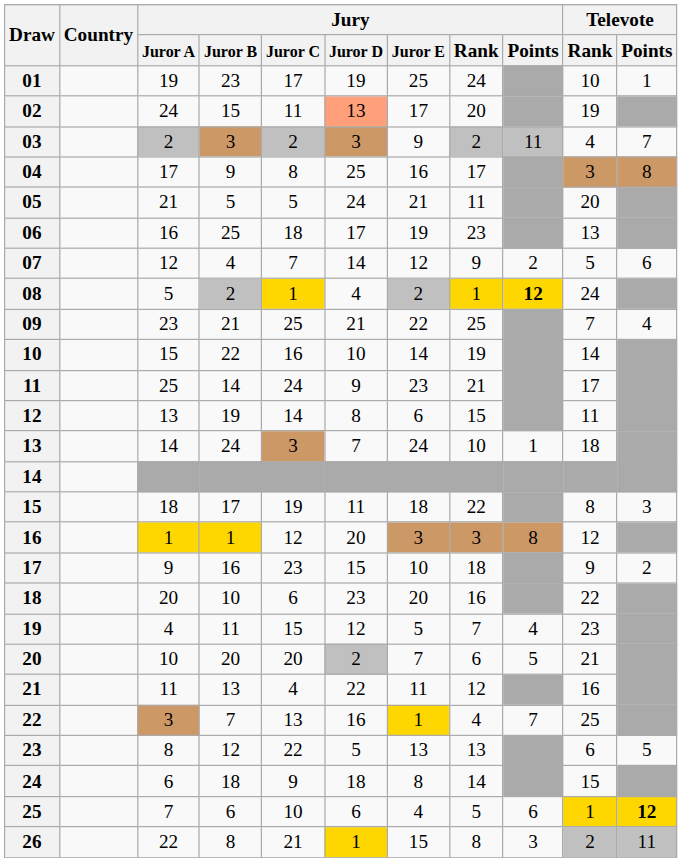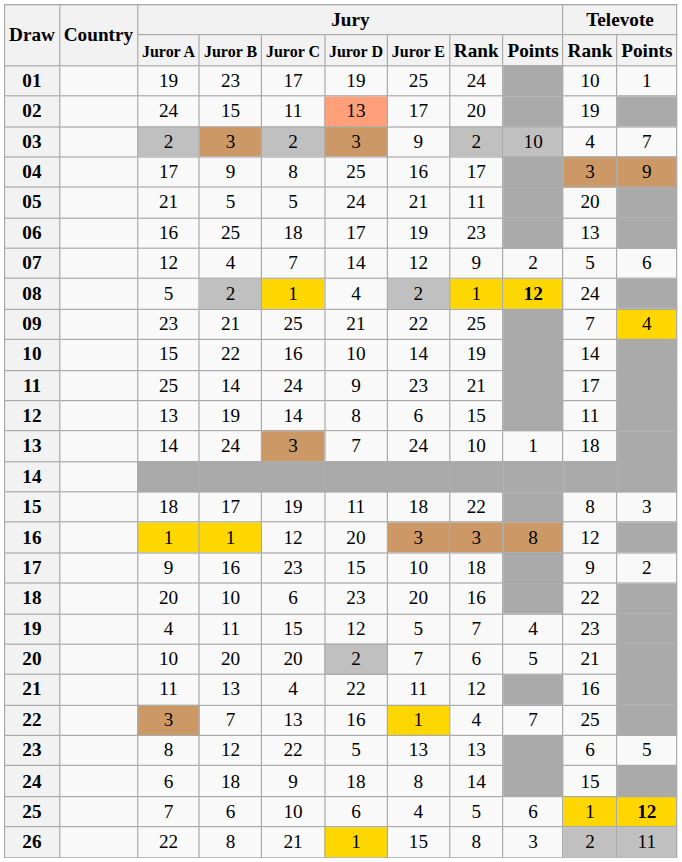(533, 141) 11 -> (533, 141) 10
(647, 171) 8 -> (647, 171) 9
(647, 324) no background -> (647, 324) gold background
